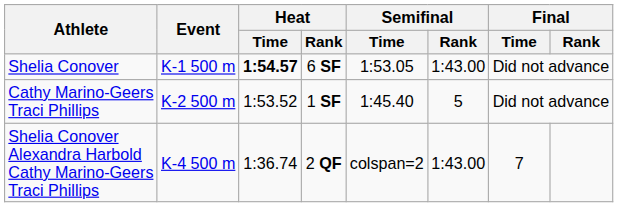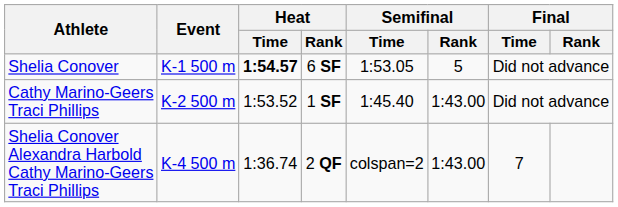(458, 67) 1:43.00 -> (458, 67) 5
(458, 102) 5 -> (458, 102) 1:43.00
